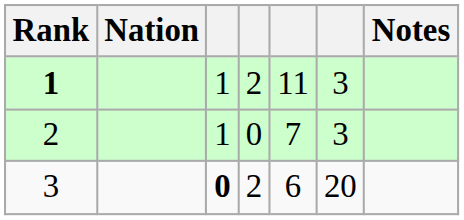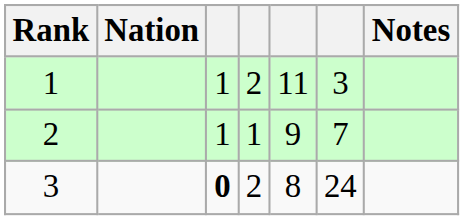(51, 82) bold -> (51, 82) normal
(254, 134) 0 -> (254, 134) 1
(293, 134) 7 -> (293, 134) 9
(340, 134) 3 -> (340, 134) 7
(293, 186) 6 -> (293, 186) 8
(340, 186) 20 -> (340, 186) 24
